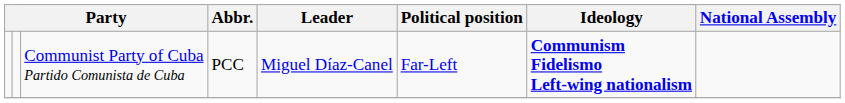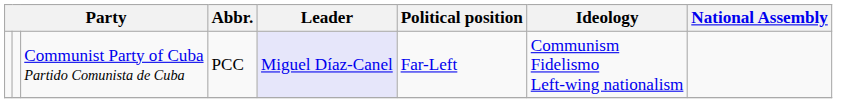(327, 64) no background -> (327, 64) lavender background
(611, 64) bold -> (607, 64) normal
